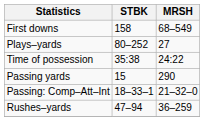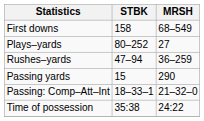rows swapped: (39, 108) <-> (50, 60)
